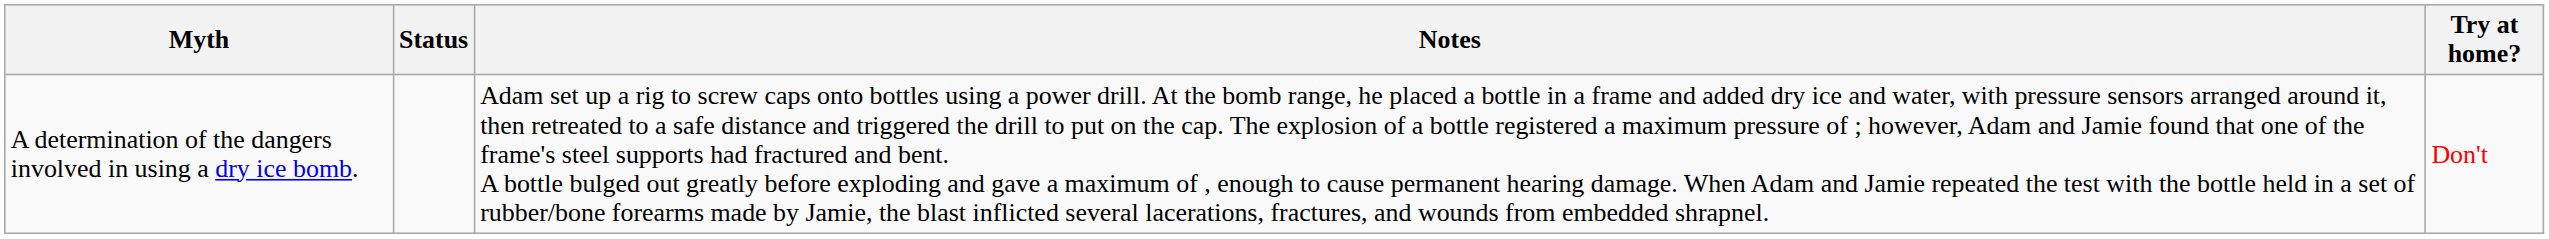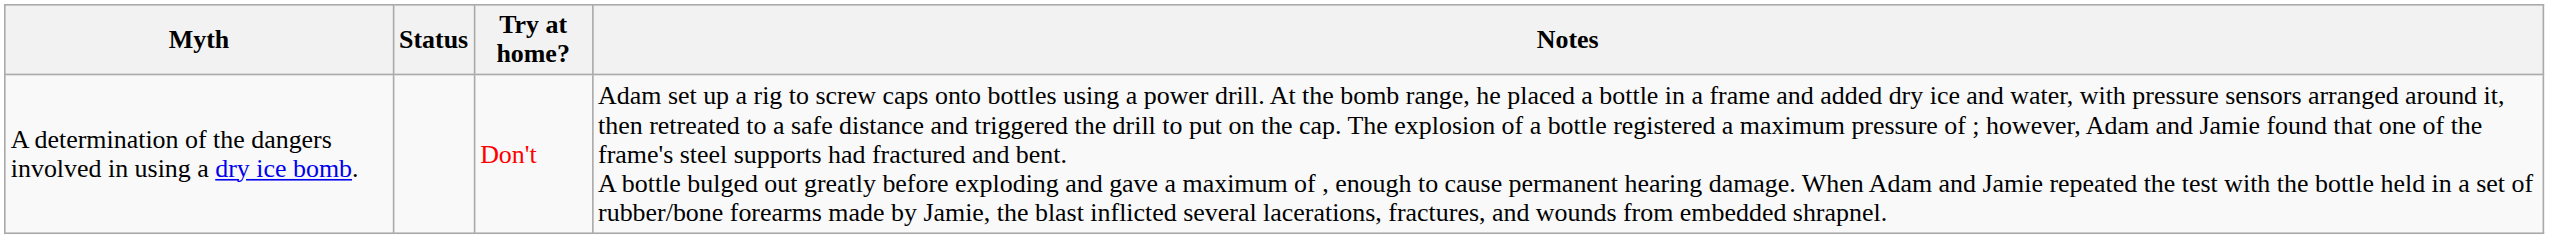columns swapped: (2484, 39) <-> (1450, 39)
